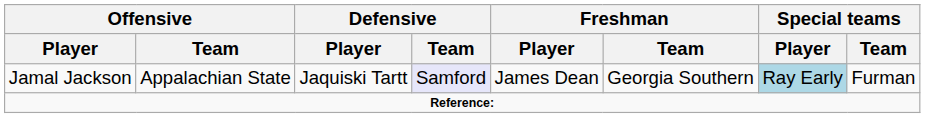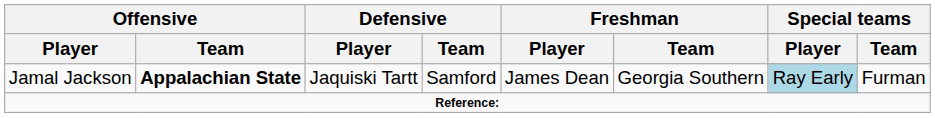(216, 78) normal -> (221, 78) bold
(451, 78) lavender background -> (461, 78) no background
